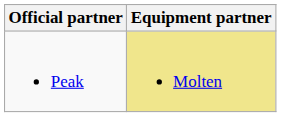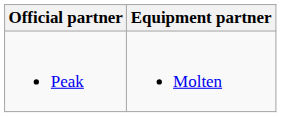(201, 81) khaki background -> (201, 81) no background
